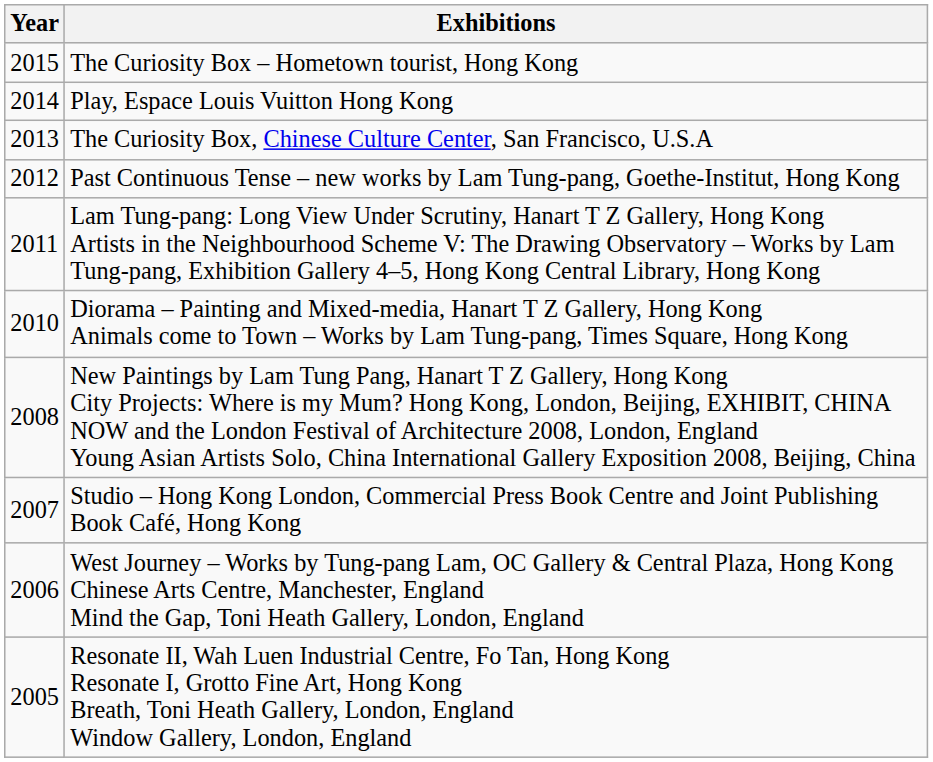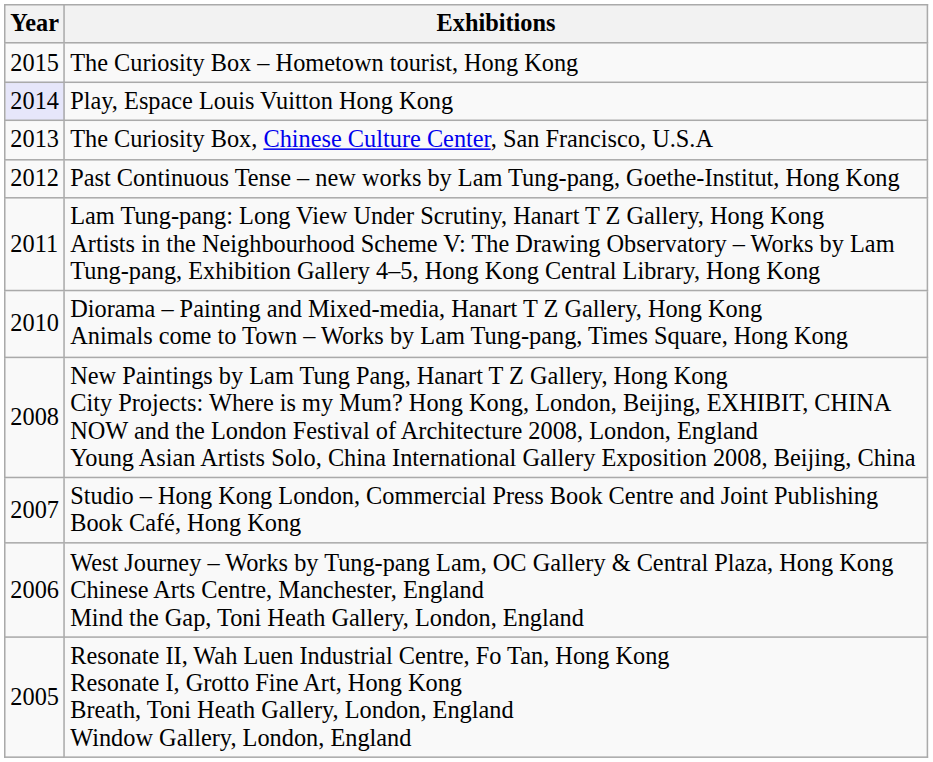(35, 100) no background -> (35, 100) lavender background
